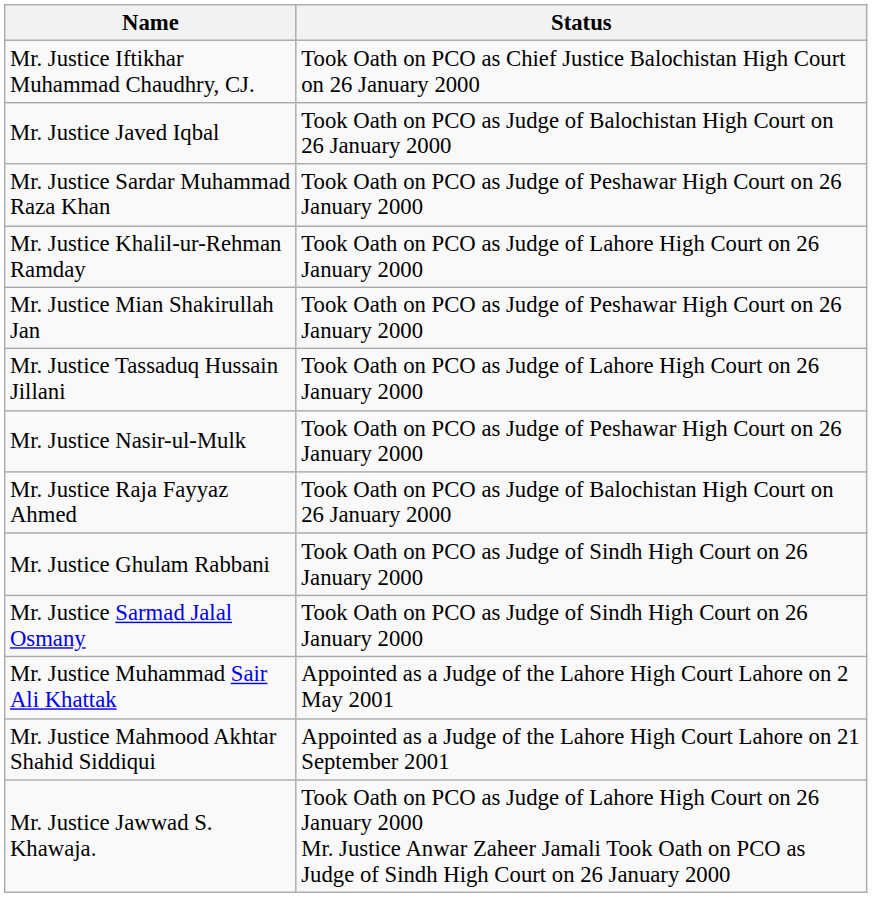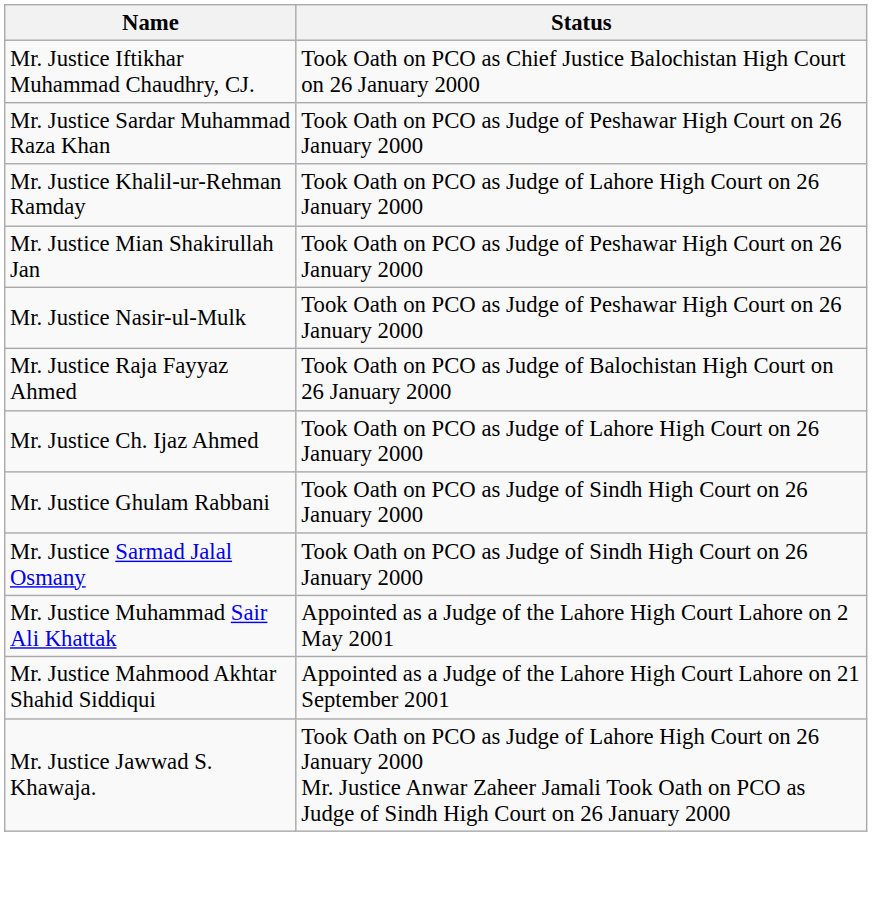- row: (115, 132)
- row: (144, 379)
+ row: (134, 440)
